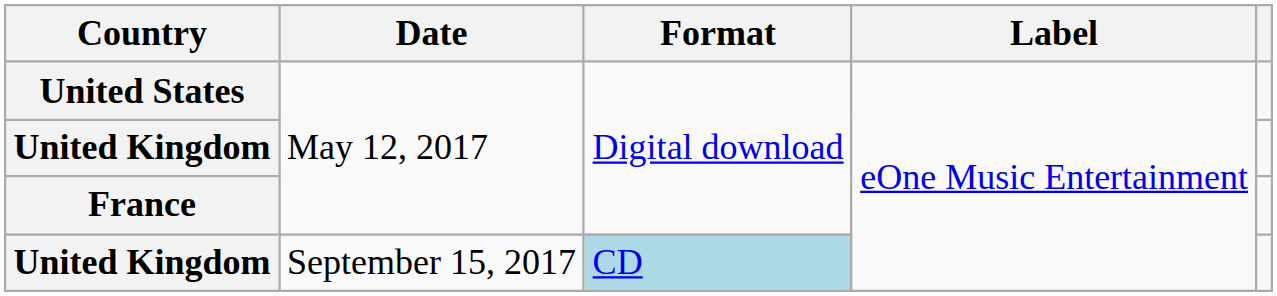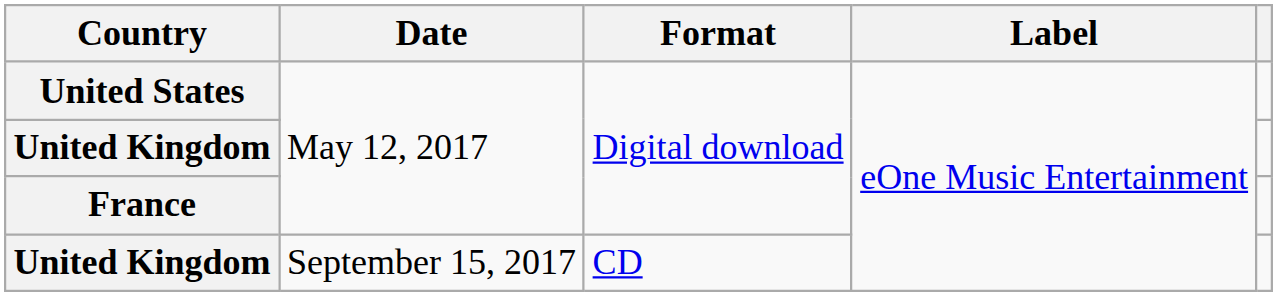(618, 261) lightblue background -> (618, 261) no background
